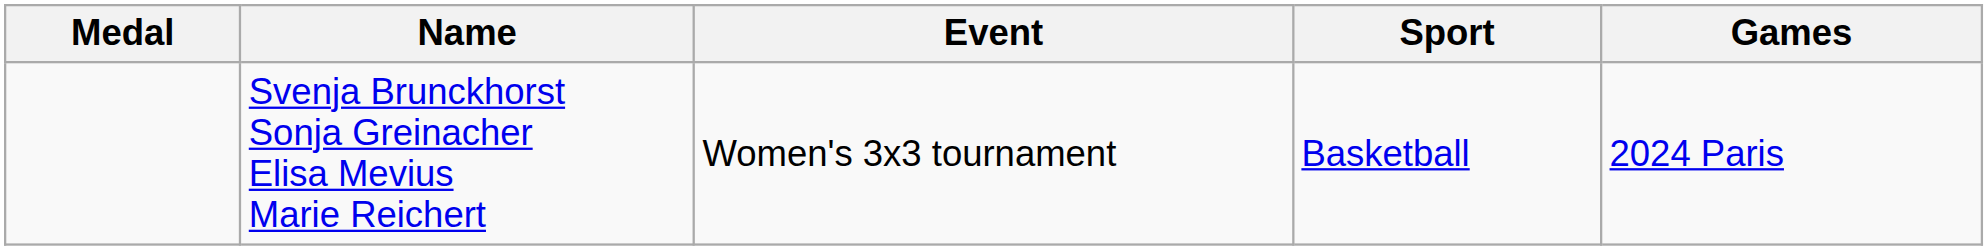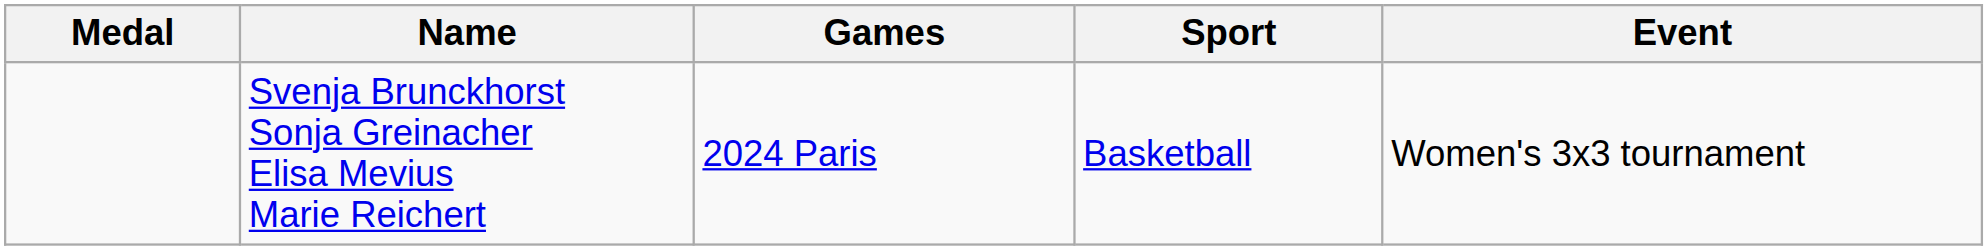columns swapped: (1792, 33) <-> (994, 33)
